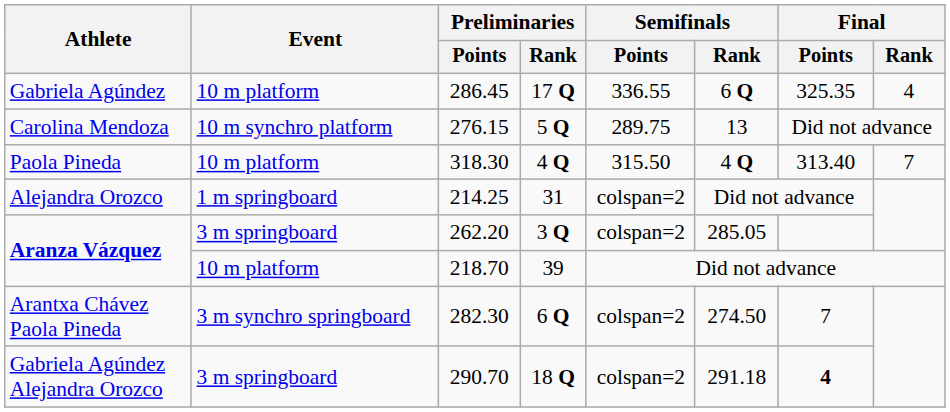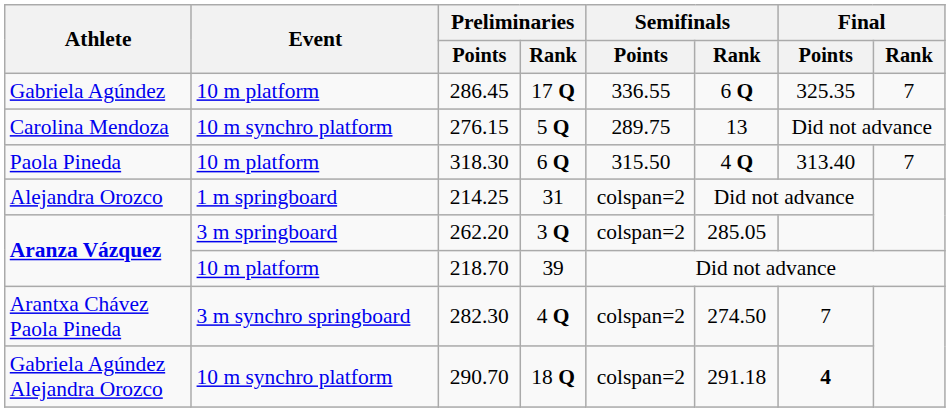(909, 91) 4 -> (909, 91) 7
(553, 162) 4 Q -> (553, 162) 6 Q
(553, 316) 6 Q -> (553, 316) 4 Q
(267, 377) 3 m springboard -> (295, 377) 10 m synchro platform
